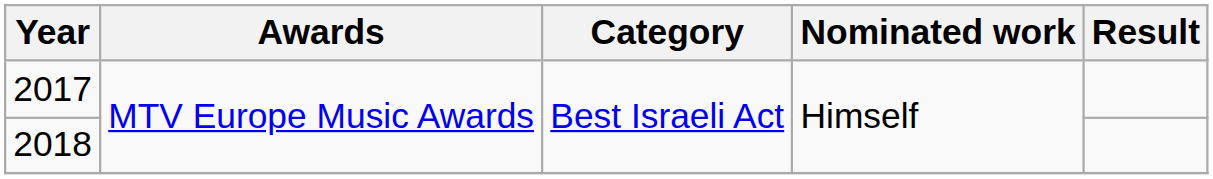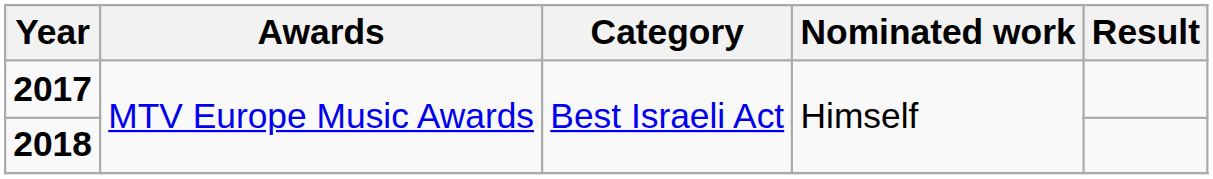(53, 88) normal -> (53, 88) bold
(53, 144) normal -> (53, 144) bold
